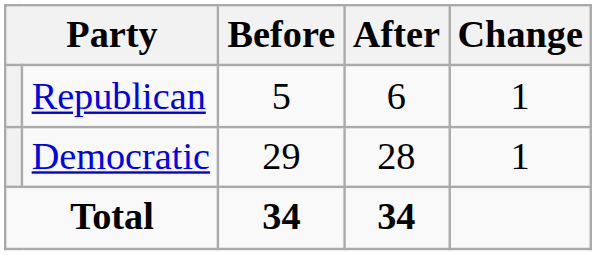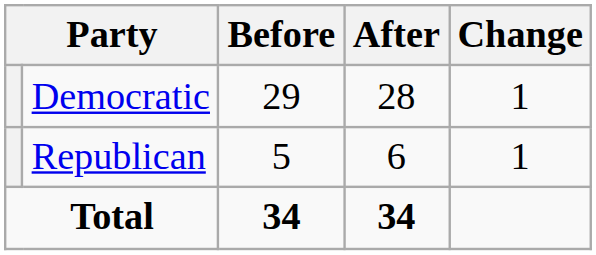rows swapped: (121, 156) <-> (119, 95)
